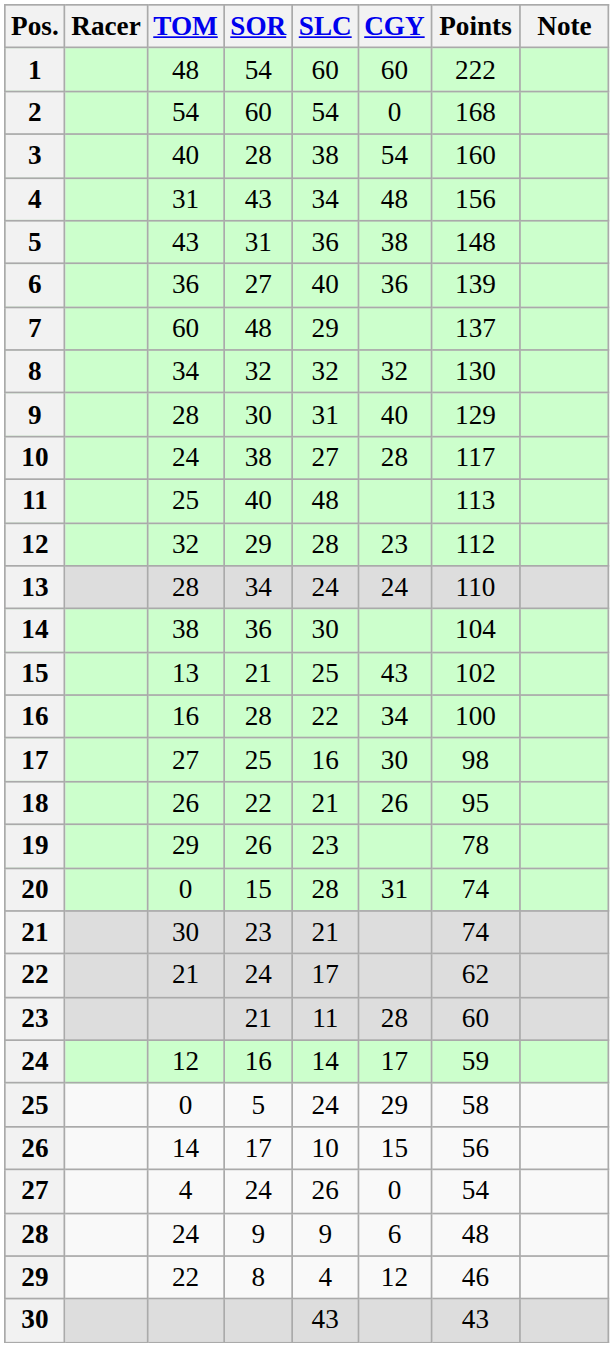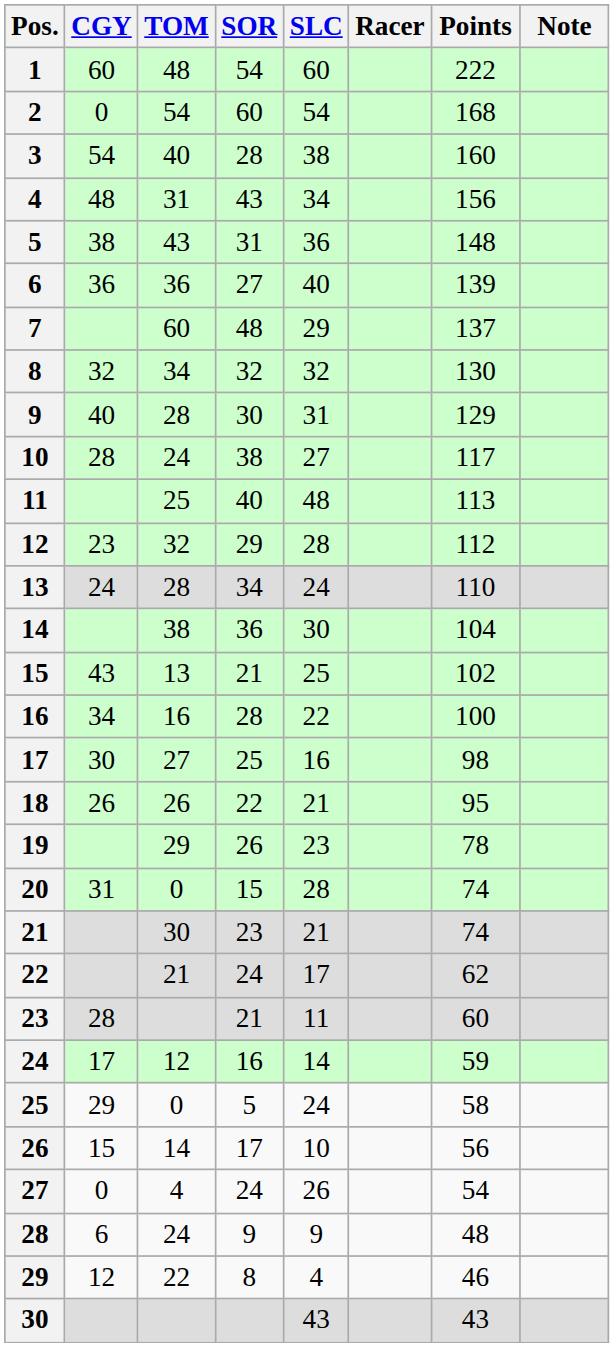columns swapped: (106, 26) <-> (394, 26)
